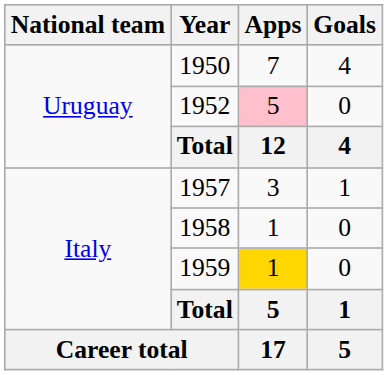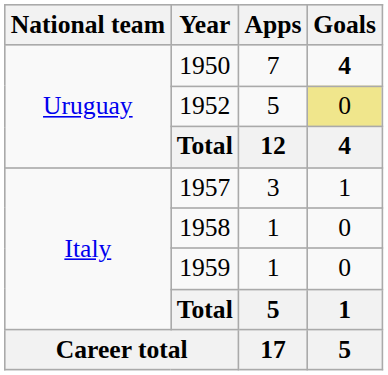(345, 65) normal -> (345, 65) bold
(273, 106) pink background -> (273, 106) no background
(345, 106) no background -> (345, 106) khaki background
(273, 268) gold background -> (273, 268) no background
